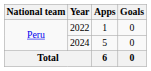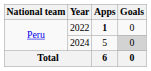(105, 27) normal -> (105, 27) bold
(132, 43) no background -> (132, 43) lightgrey background
